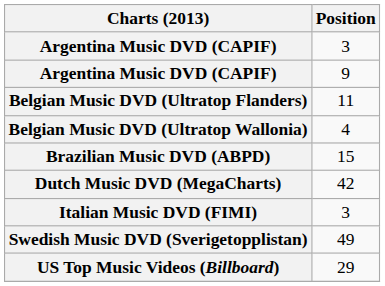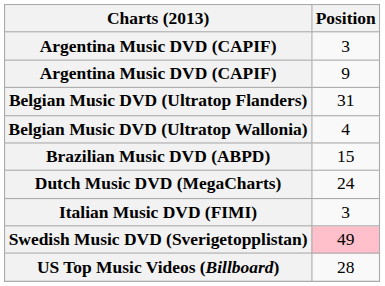(346, 101) 11 -> (346, 101) 31
(346, 184) 42 -> (346, 184) 24
(346, 239) no background -> (346, 239) pink background
(346, 267) 29 -> (346, 267) 28
